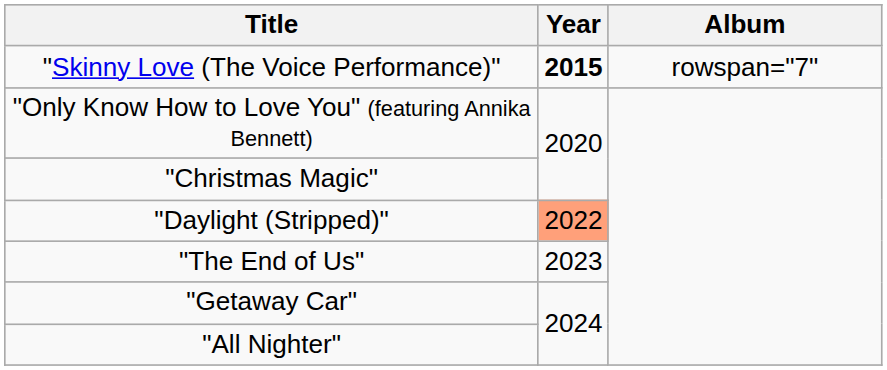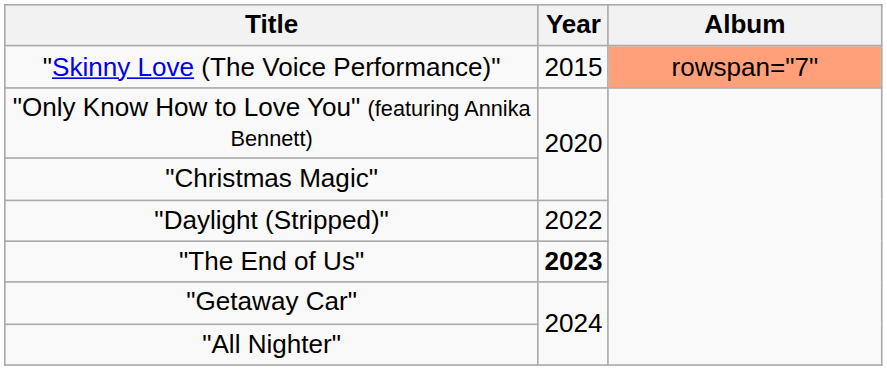(573, 66) bold -> (573, 66) normal
(745, 66) no background -> (745, 66) lightsalmon background
(573, 219) lightsalmon background -> (573, 219) no background
(573, 261) normal -> (573, 261) bold
